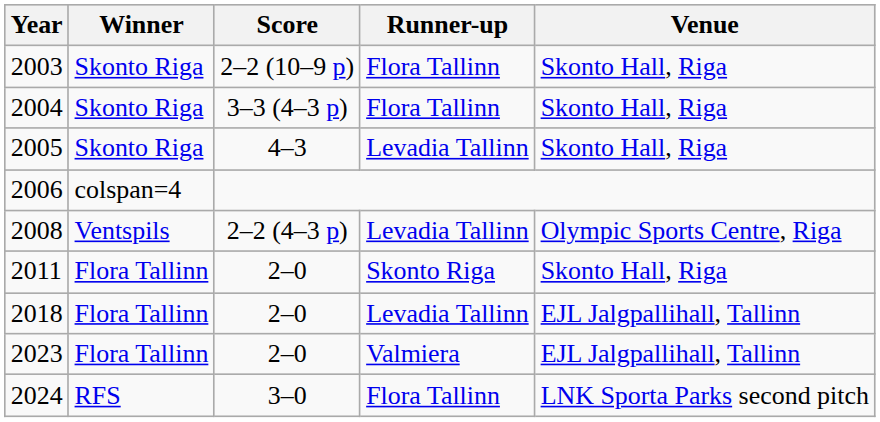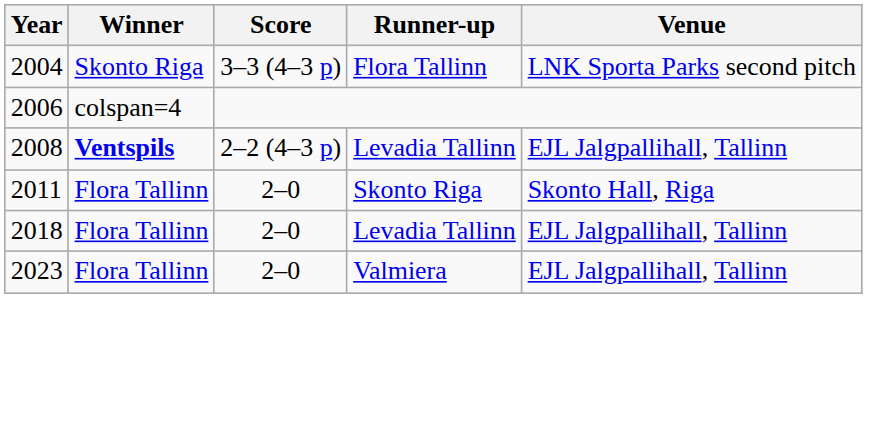- row: (37, 66)
(634, 107) Skonto Hall, Riga -> (692, 66) LNK Sporta Parks second pitch
- row: (37, 148)
(122, 230) normal -> (125, 148) bold
(691, 230) Olympic Sports Centre, Riga -> (657, 148) EJL Jalgpallihall, Tallinn
- row: (37, 395)
